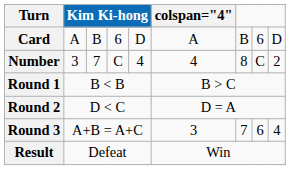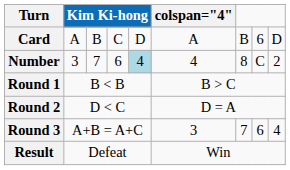(118, 38) 6 -> (118, 38) C
(118, 61) C -> (118, 61) 6
(140, 61) no background -> (140, 61) lightblue background
